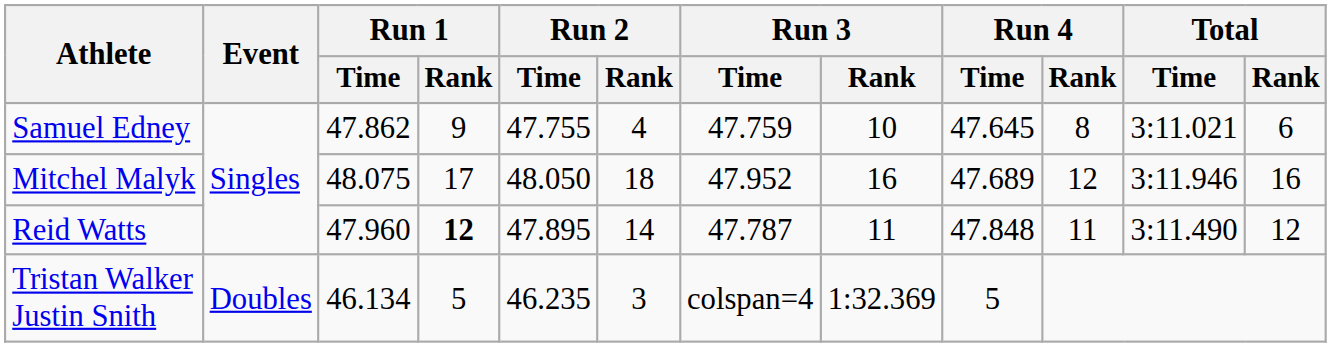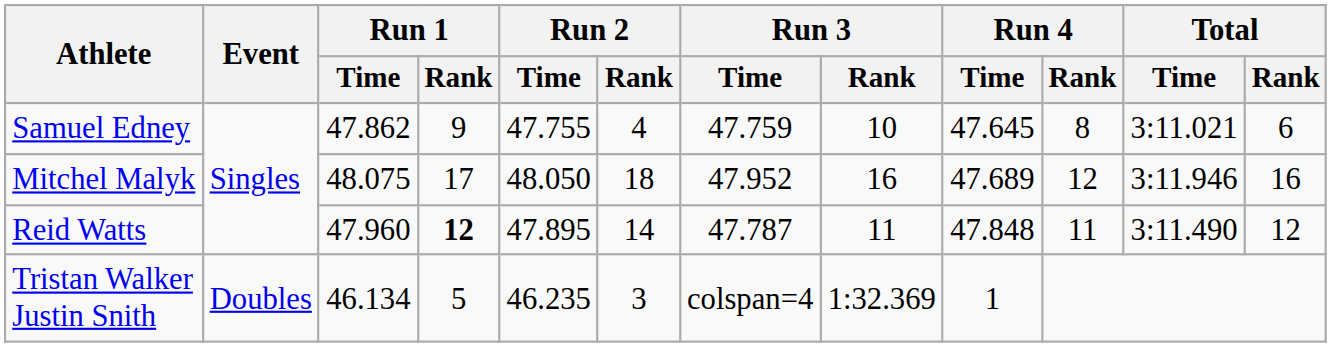(992, 298) 5 -> (992, 298) 1
